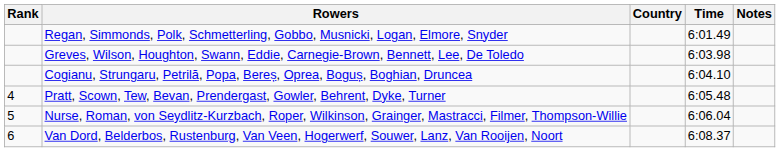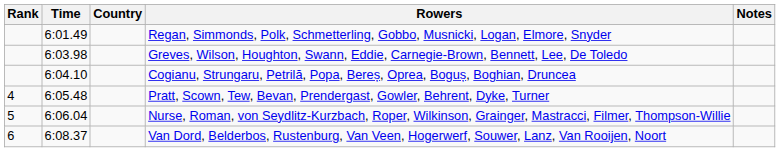columns swapped: (336, 14) <-> (709, 14)
